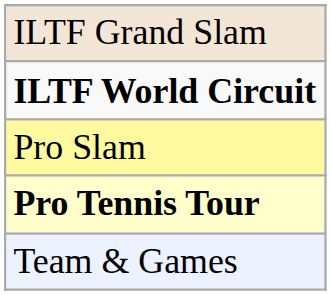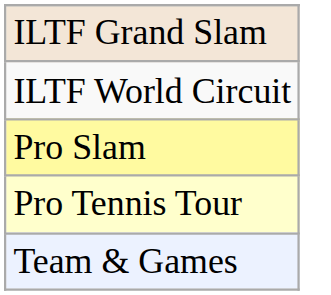(165, 89) bold -> (152, 89) normal
(137, 203) bold -> (128, 203) normal
